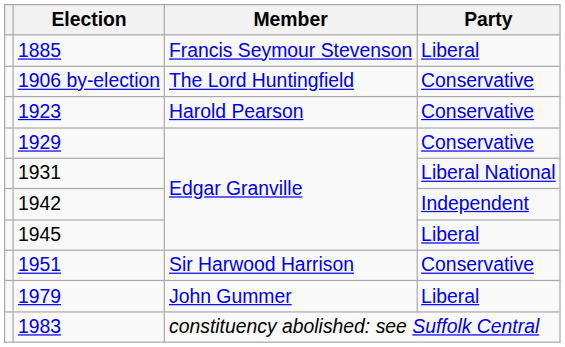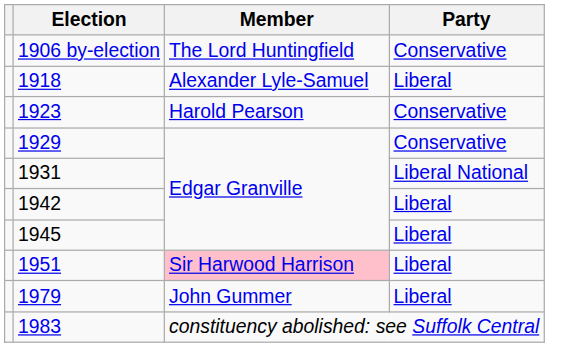- row: (40, 50)
+ row: (40, 81)
(475, 204) Independent -> (423, 204) Liberal
(262, 265) no background -> (262, 265) pink background
(478, 265) Conservative -> (423, 265) Liberal
